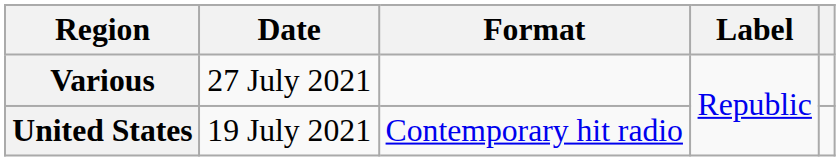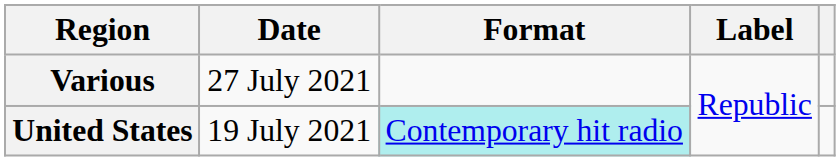(534, 130) no background -> (534, 130) paleturquoise background
